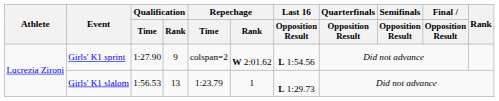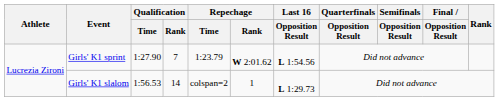(175, 57) 9 -> (175, 57) 7
(209, 57) colspan=2 -> (209, 57) 1:23.79
(175, 83) 13 -> (175, 83) 14
(209, 83) 1:23.79 -> (209, 83) colspan=2
